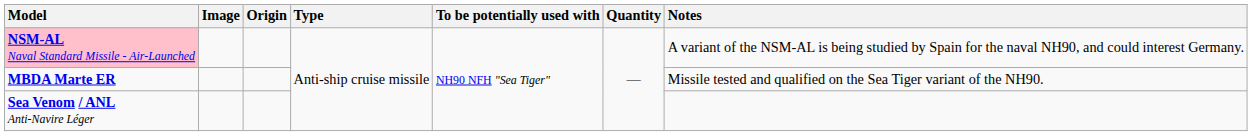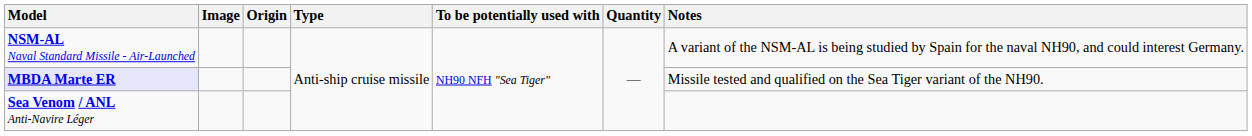(101, 47) pink background -> (101, 47) no background
(62, 78) no background -> (62, 78) lavender background
